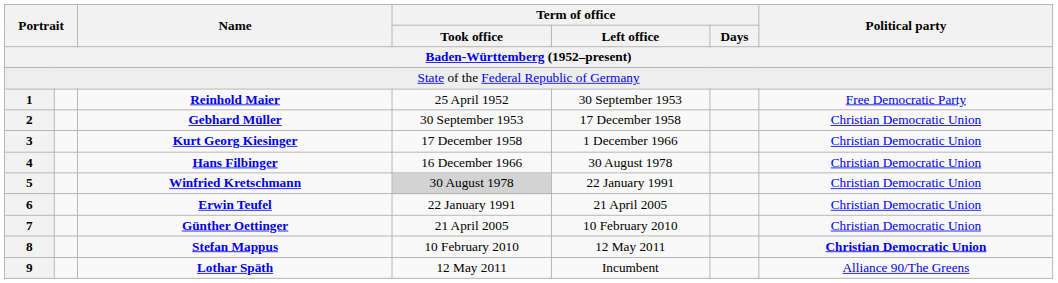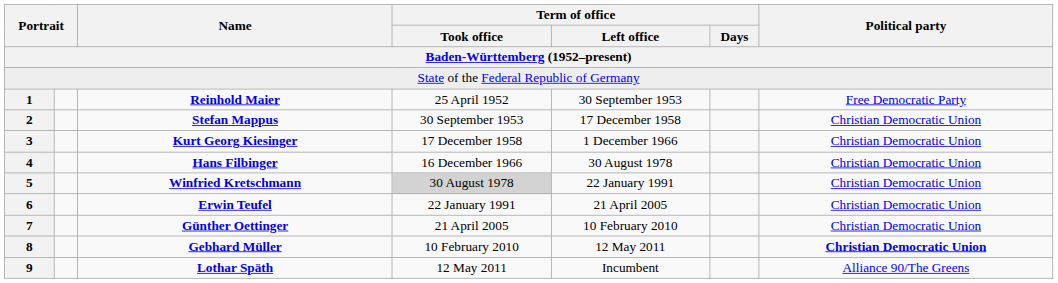(235, 120) Gebhard Müller -> (235, 120) Stefan Mappus
(235, 246) Stefan Mappus -> (235, 246) Gebhard Müller
